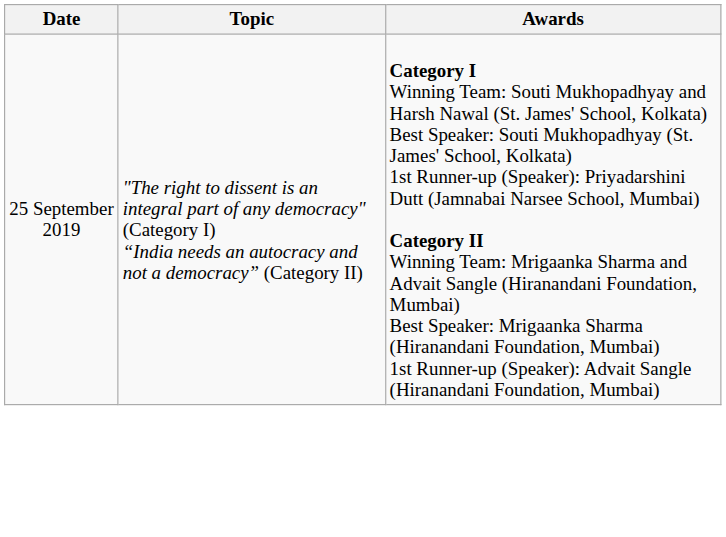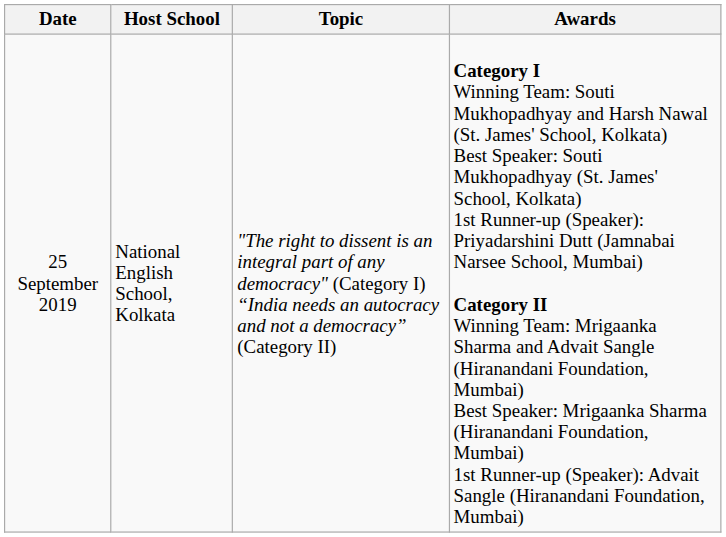+ column: (172, 19)
